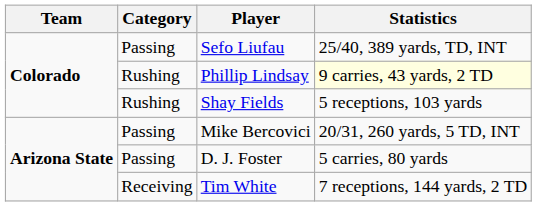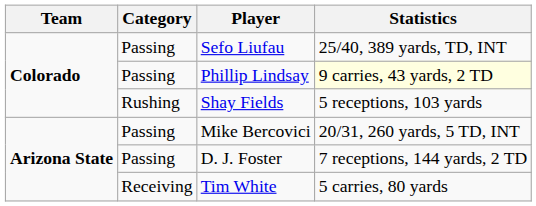(151, 74) Rushing -> (148, 74) Passing
(383, 158) 5 carries, 80 yards -> (423, 158) 7 receptions, 144 yards, 2 TD
(423, 186) 7 receptions, 144 yards, 2 TD -> (383, 186) 5 carries, 80 yards
